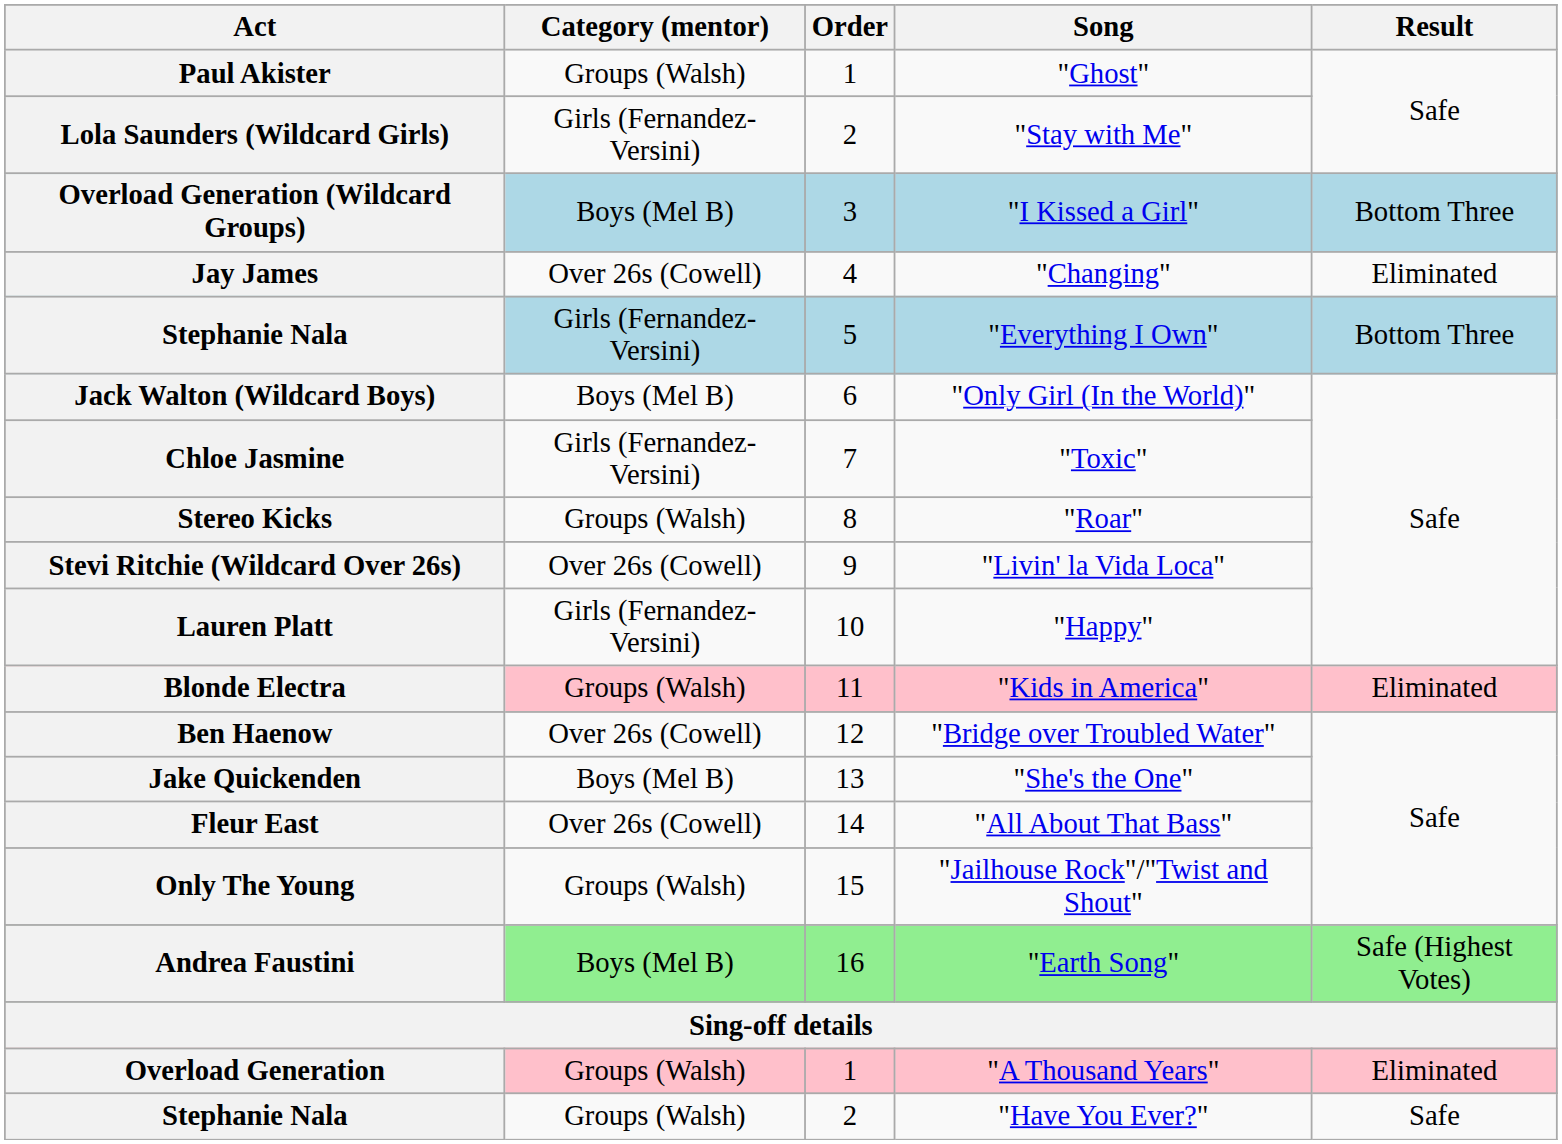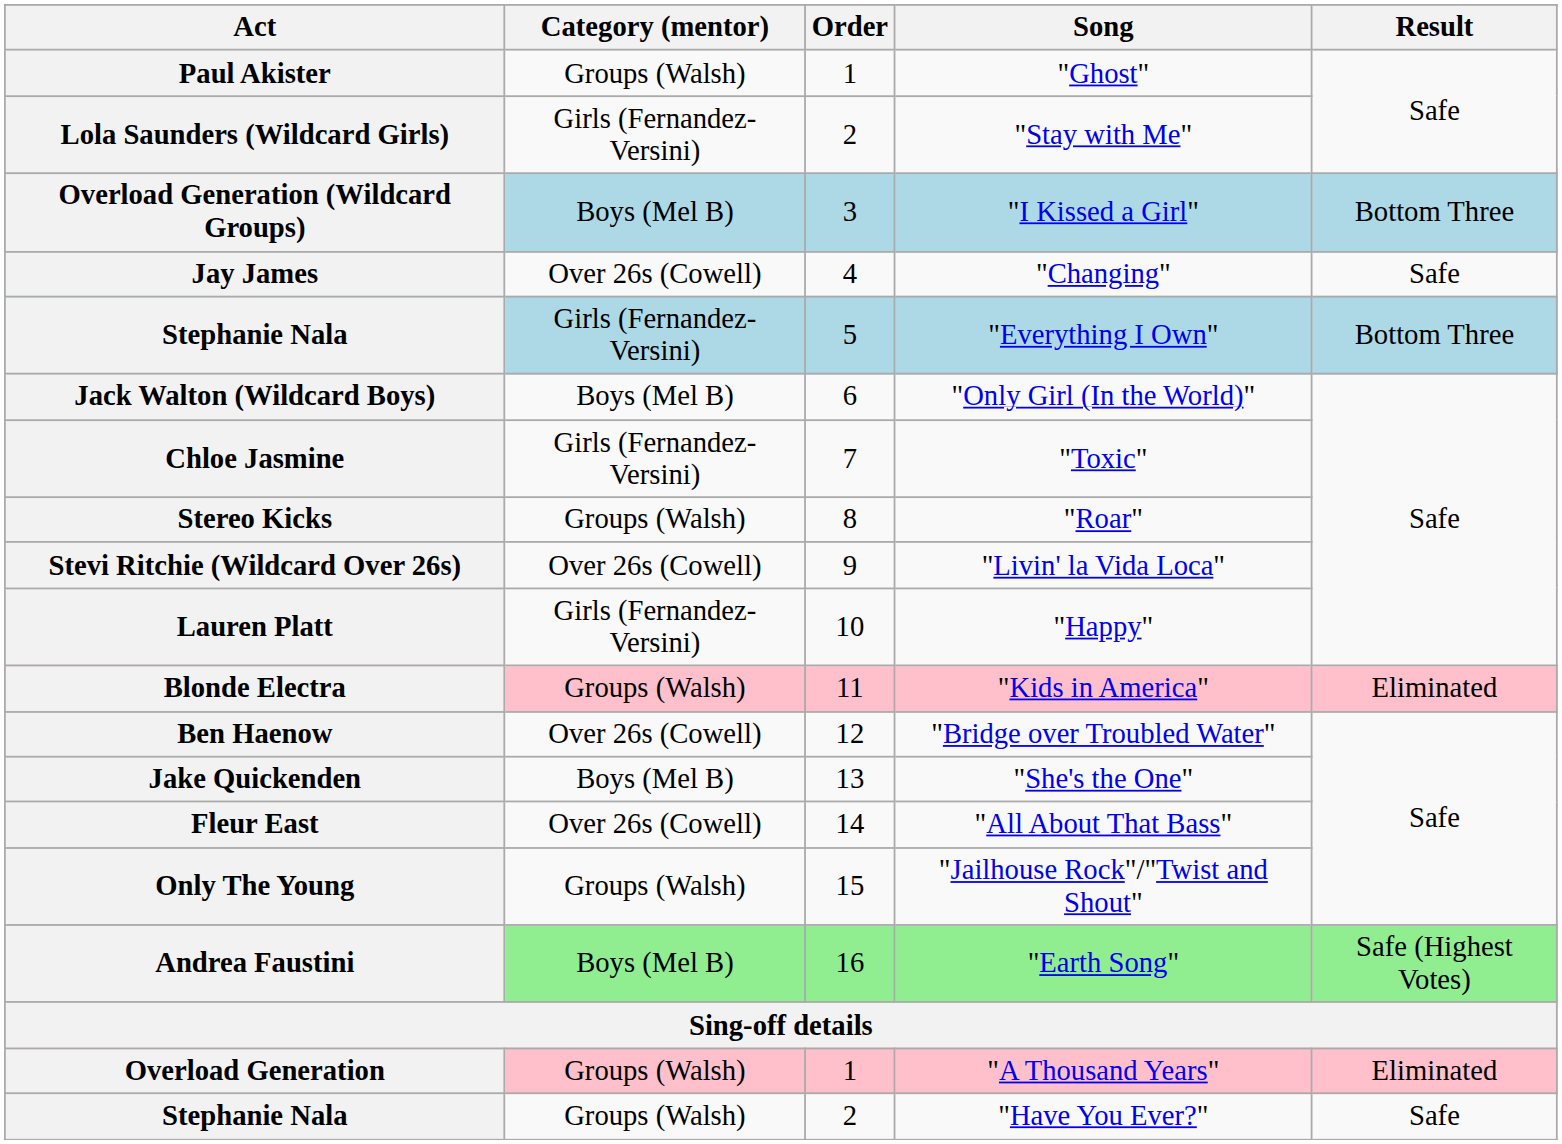(1434, 273) Eliminated -> (1434, 273) Safe
